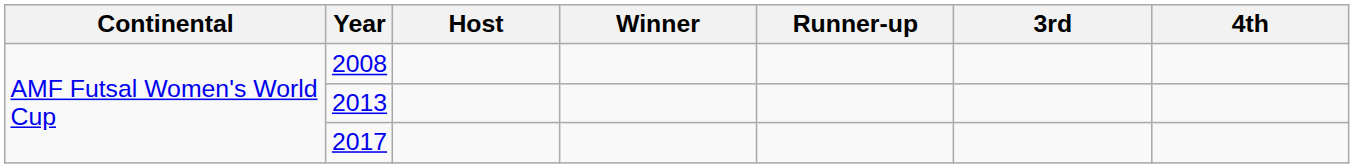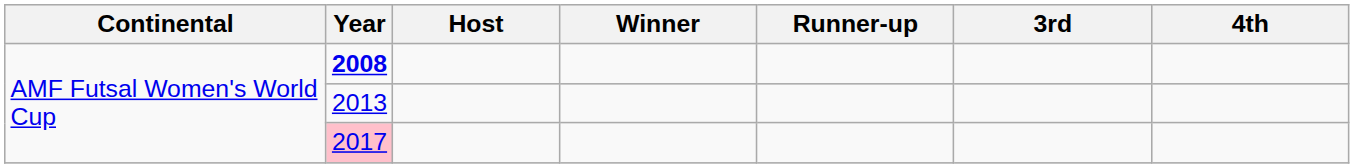(360, 63) normal -> (360, 63) bold
(360, 142) no background -> (360, 142) pink background
